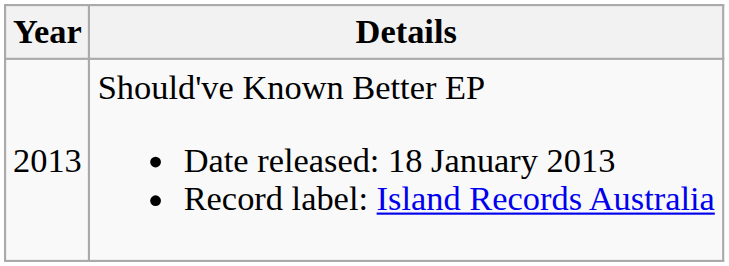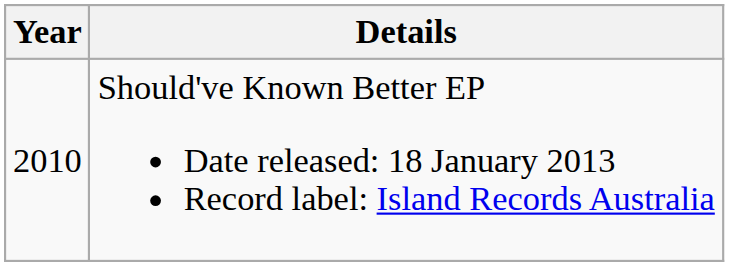(47, 159) 2013 -> (47, 159) 2010
